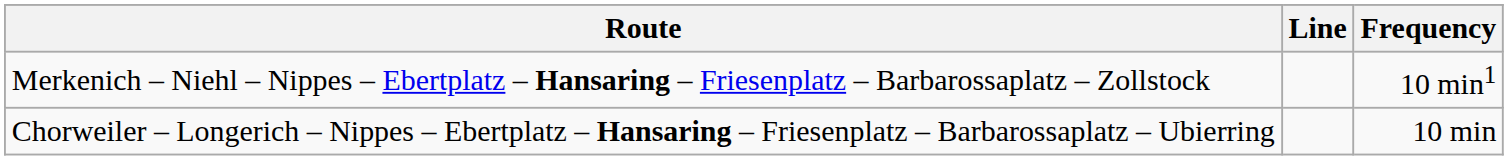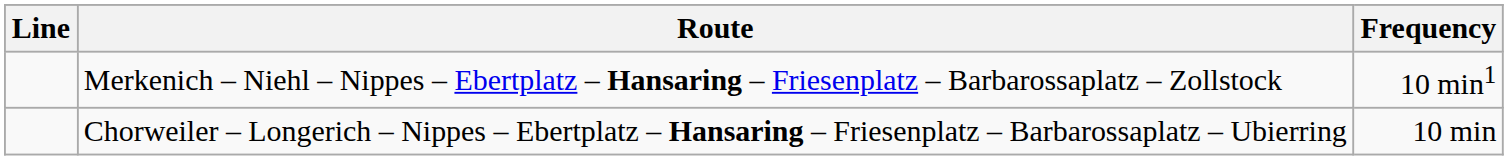columns swapped: (1318, 28) <-> (643, 28)
